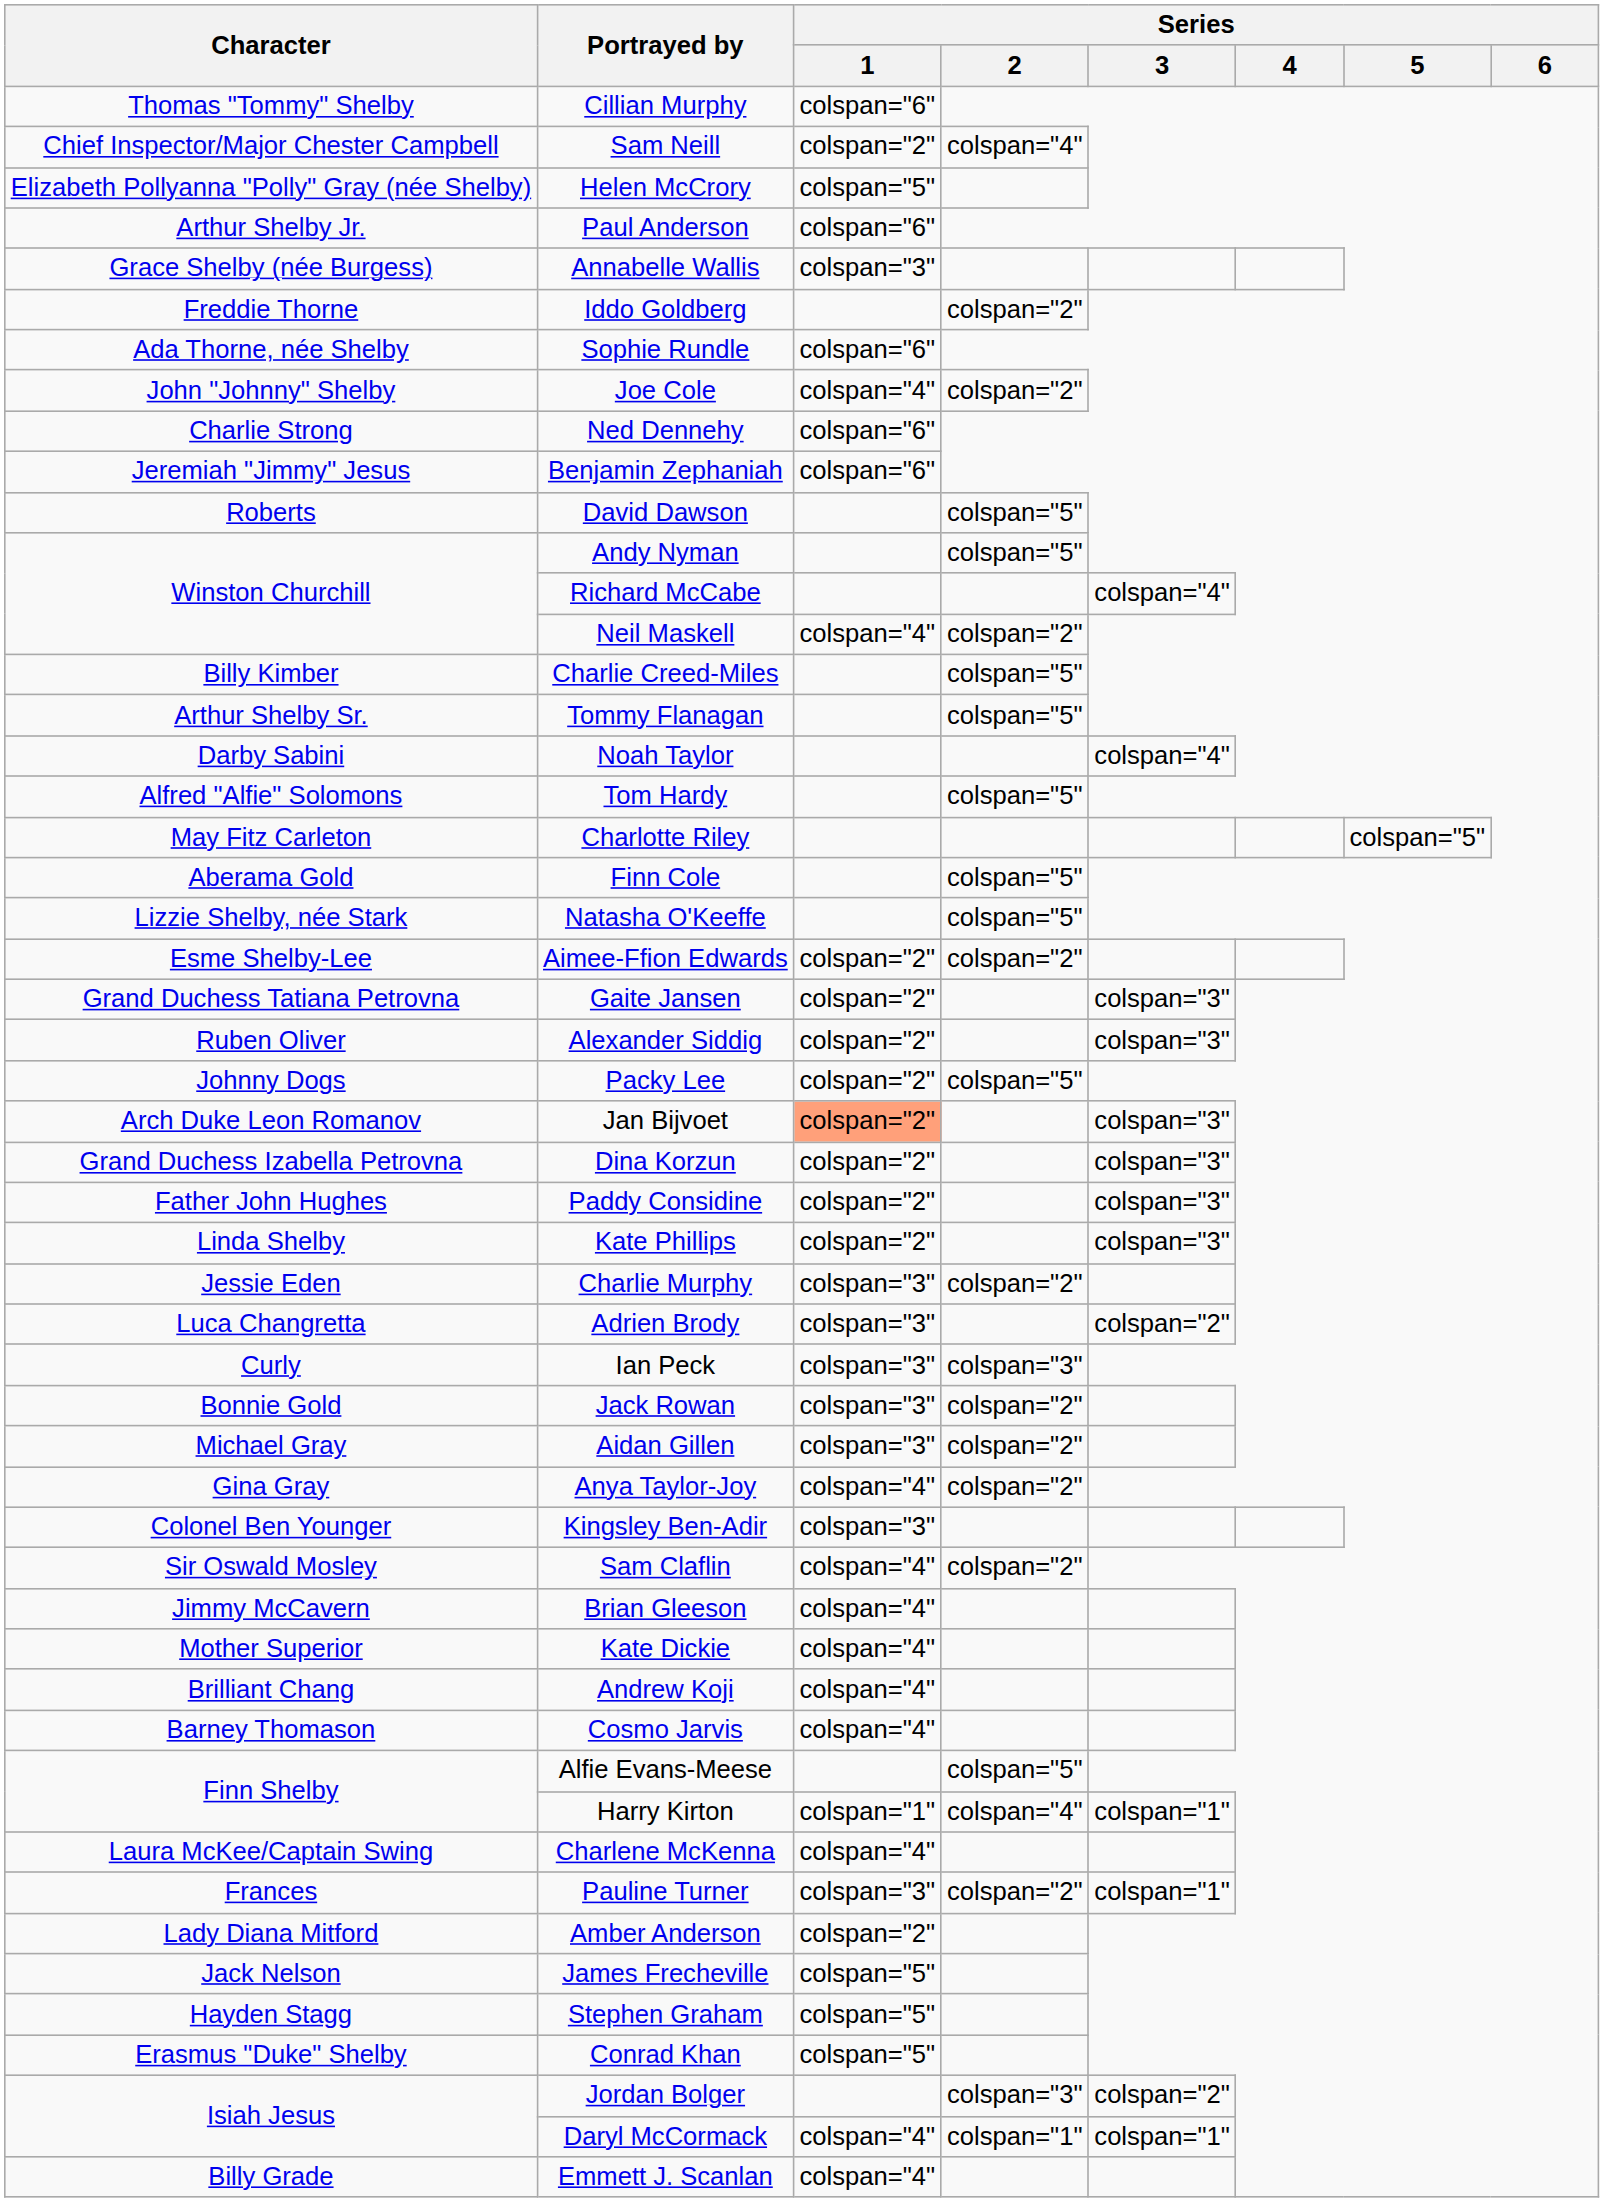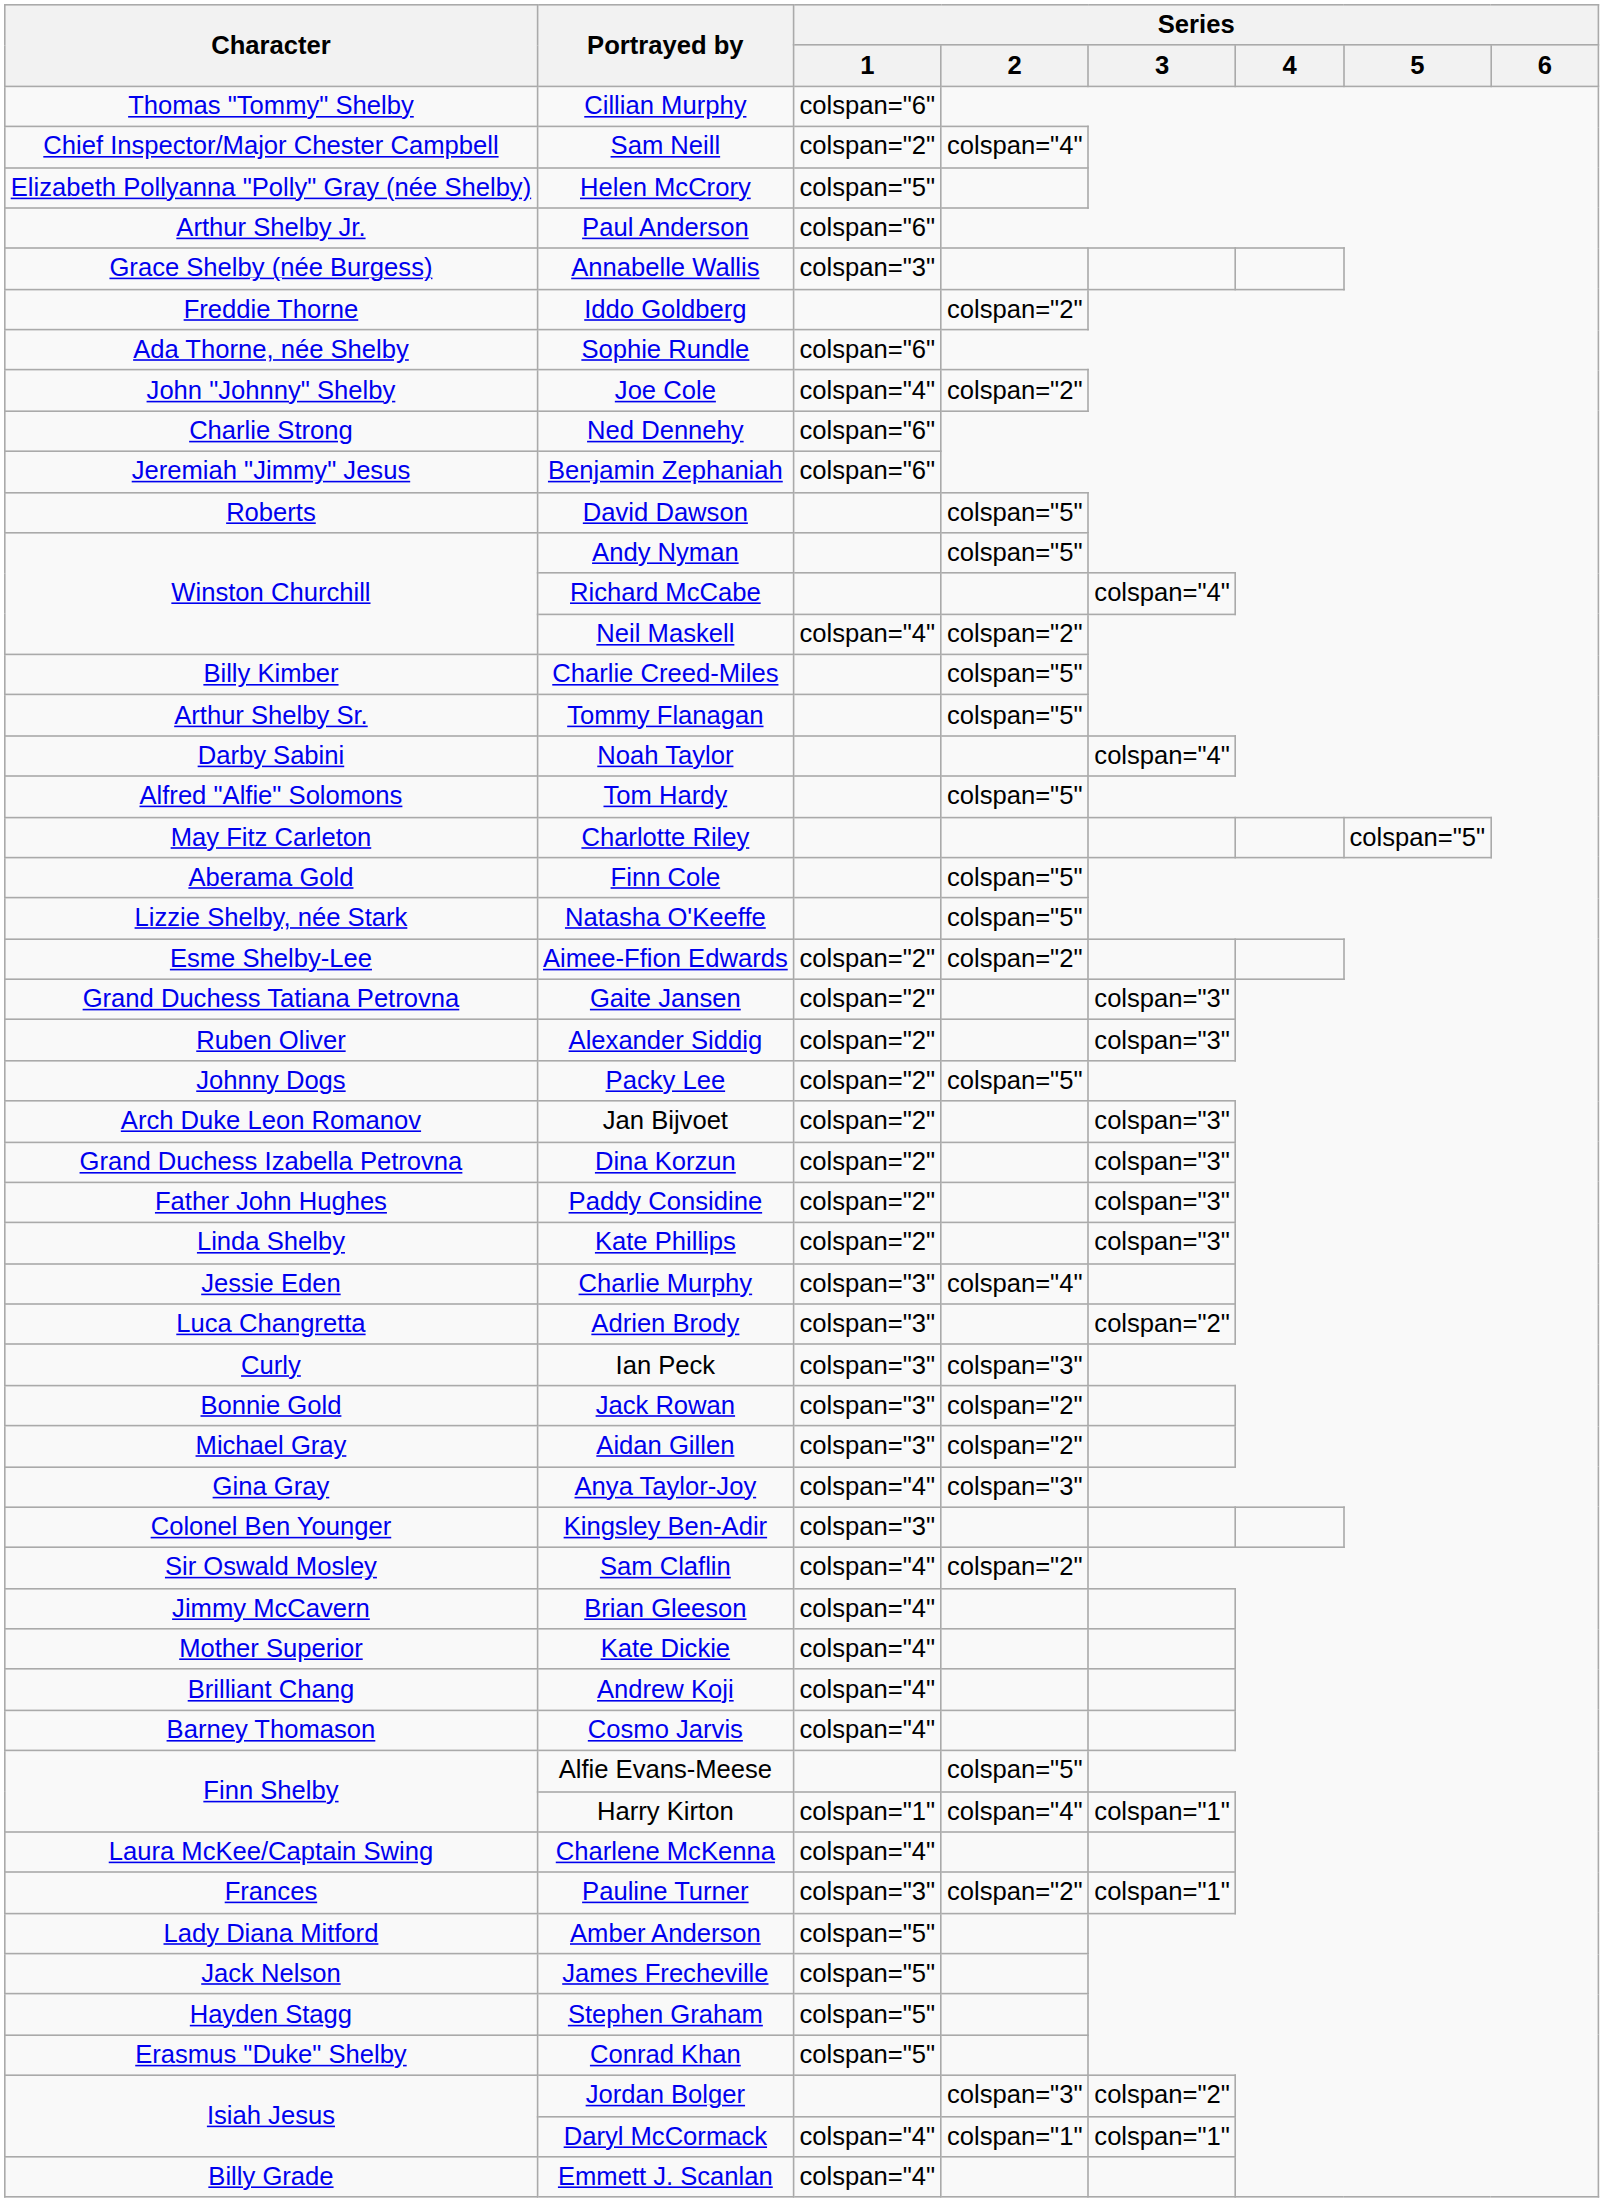(867, 1120) lightsalmon background -> (867, 1120) no background
(1015, 1283) colspan="2" -> (1015, 1283) colspan="4"
(1015, 1486) colspan="2" -> (1015, 1486) colspan="3"
(867, 1932) colspan="2" -> (867, 1932) colspan="5"
